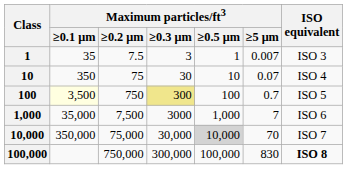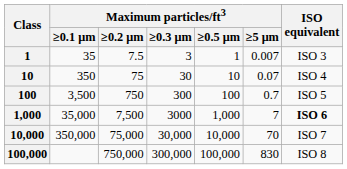(82, 95) lightyellow background -> (82, 95) no background
(183, 95) khaki background -> (183, 95) no background
(312, 115) normal -> (312, 115) bold
(223, 134) lightgrey background -> (223, 134) no background
(312, 154) bold -> (312, 154) normal
